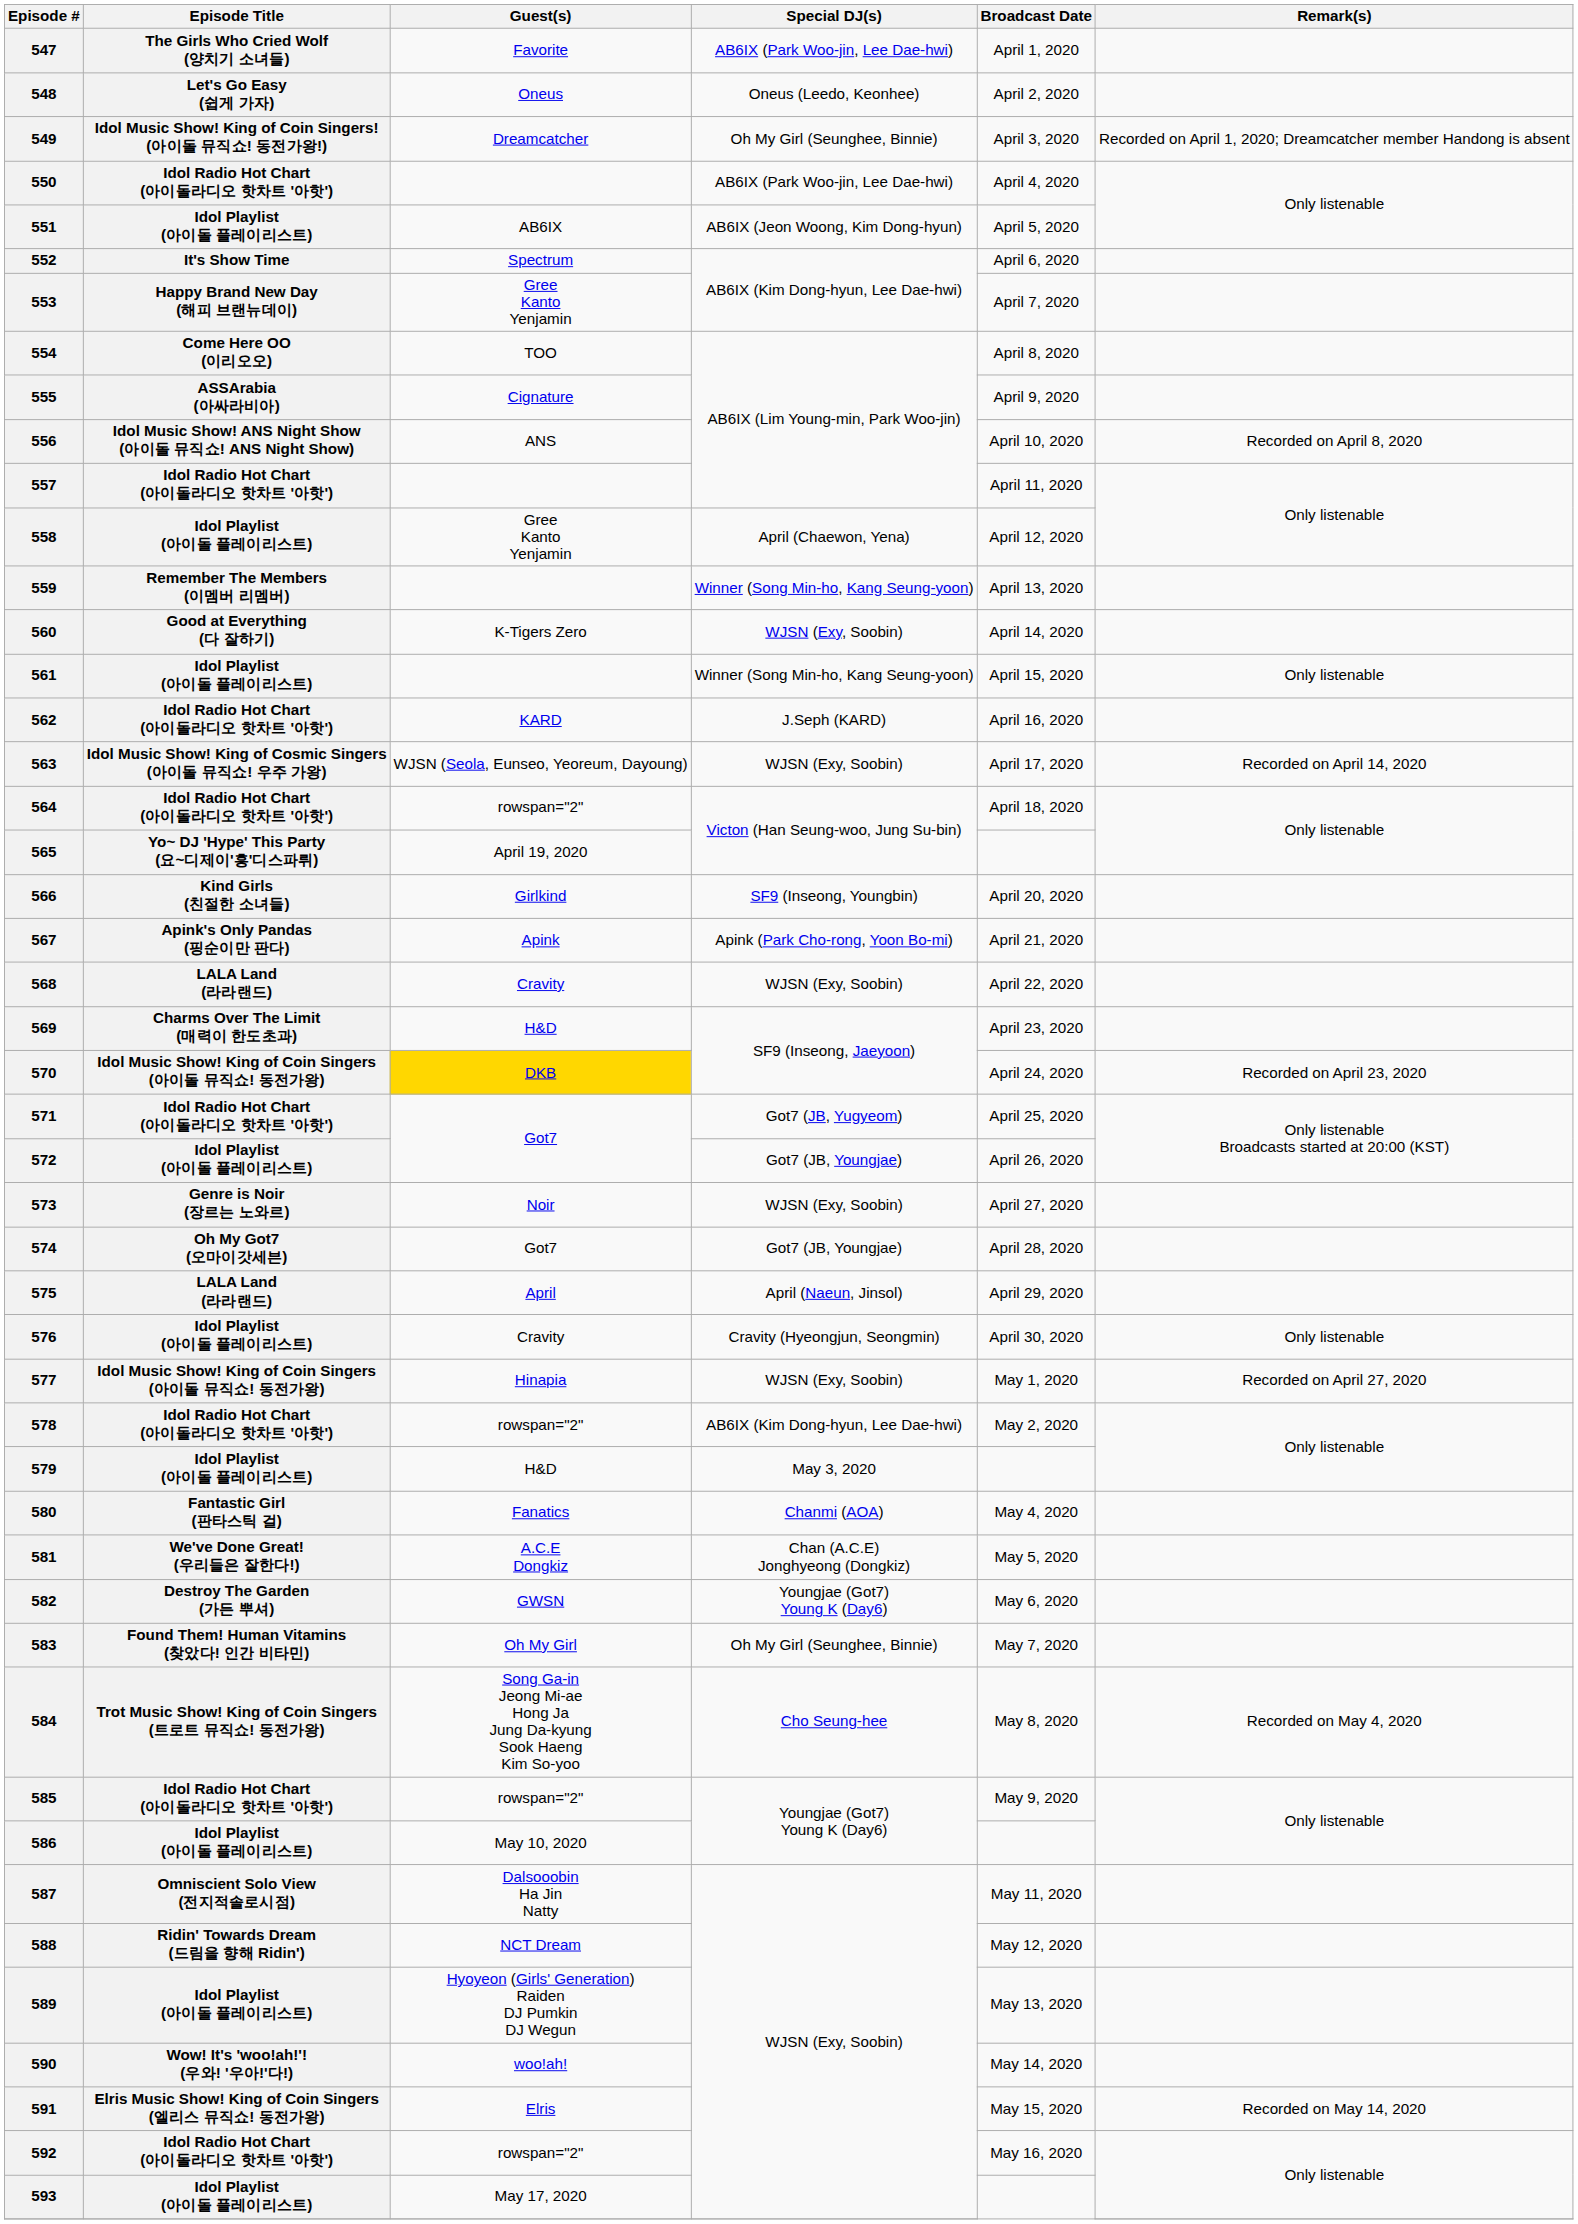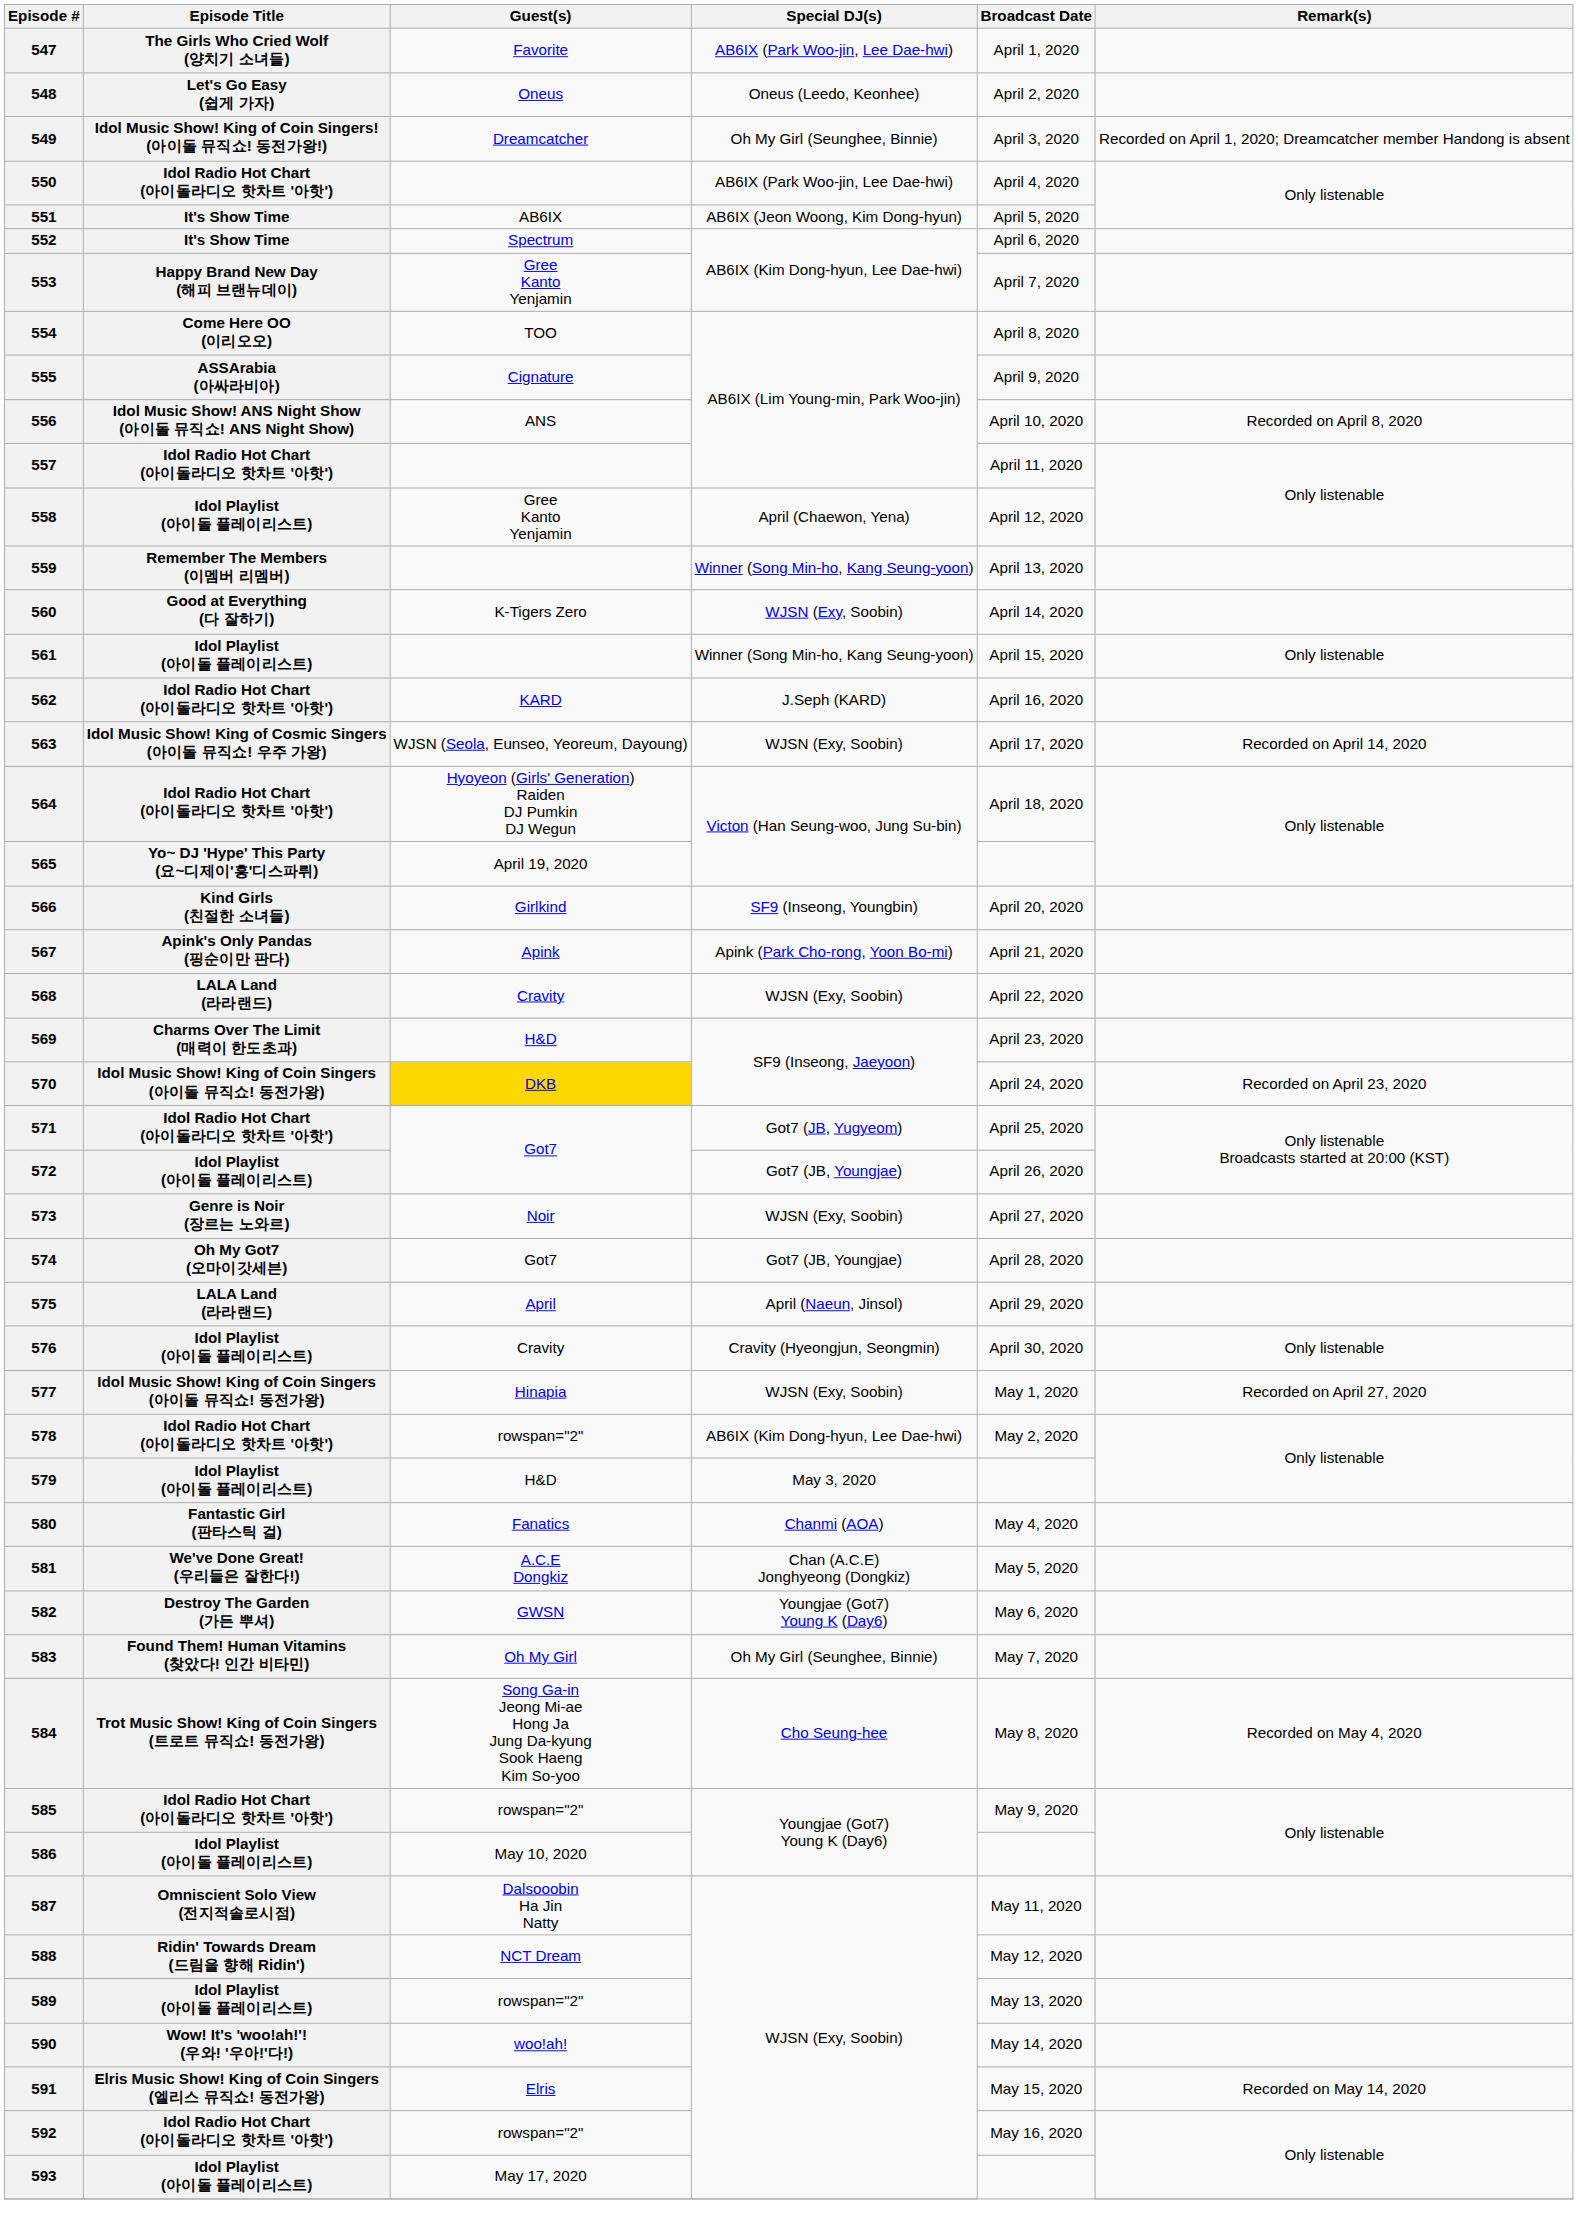(237, 225) Idol Playlist (아이돌 플레이리스트) -> (237, 216) It's Show Time
(541, 808) rowspan="2" -> (541, 803) Hyoyeon (Girls' Generation) Raiden DJ Pumkin DJ Wegun
(541, 2005) Hyoyeon (Girls' Generation) Raiden DJ Pumkin DJ Wegun -> (541, 2000) rowspan="2"
